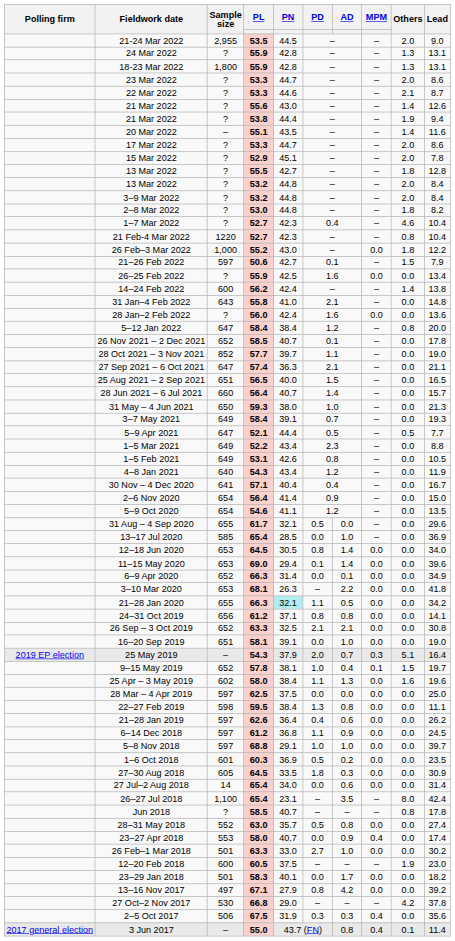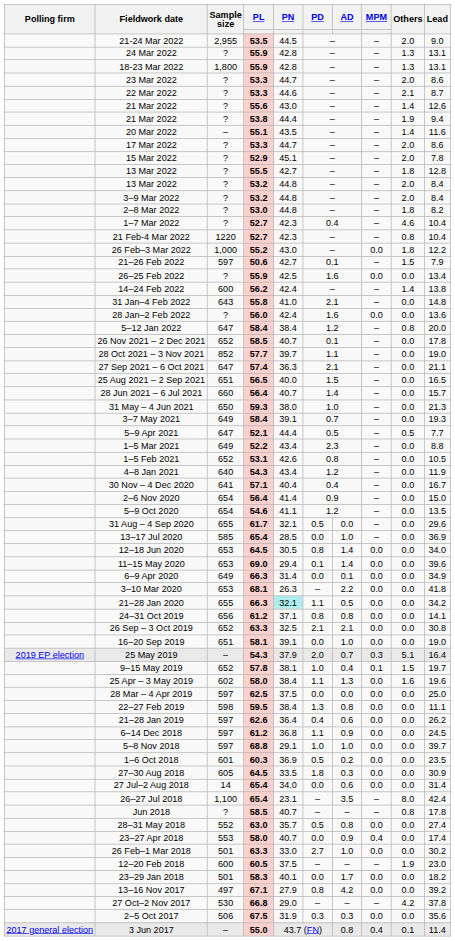(226, 459) 649 -> (226, 459) 652
(226, 577) 652 -> (226, 577) 649
(376, 917) 0.4 -> (376, 917) 0.0
